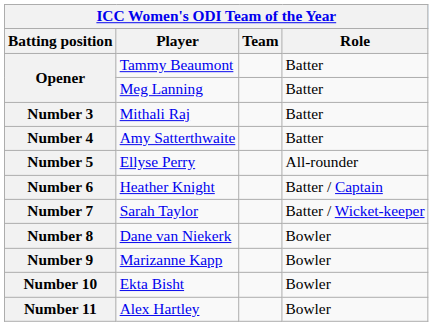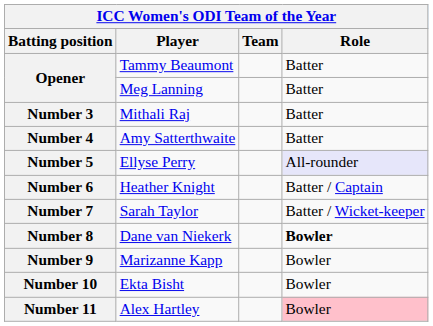(322, 162) no background -> (322, 162) lavender background
(308, 235) normal -> (309, 235) bold
(308, 308) no background -> (308, 308) pink background
